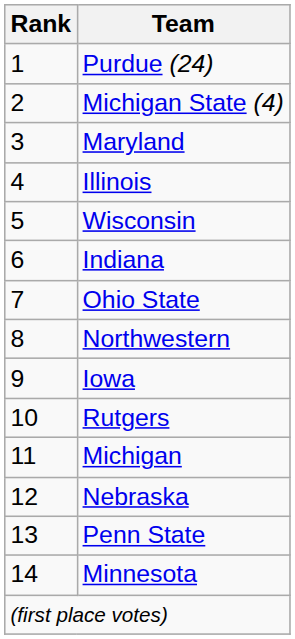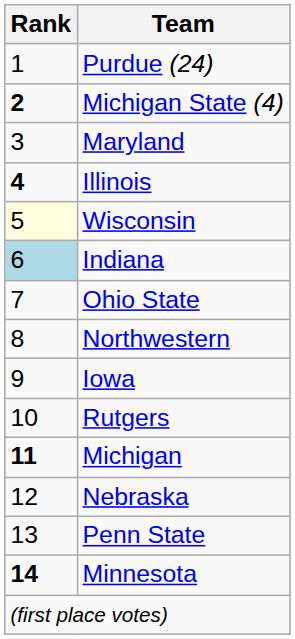(17, 102) normal -> (17, 102) bold
(17, 181) normal -> (17, 181) bold
(17, 220) no background -> (17, 220) lightyellow background
(17, 260) no background -> (17, 260) lightblue background
(23, 456) normal -> (24, 456) bold
(24, 574) normal -> (24, 574) bold
